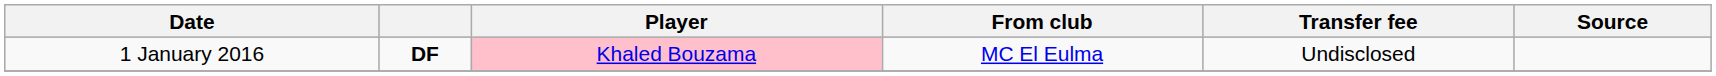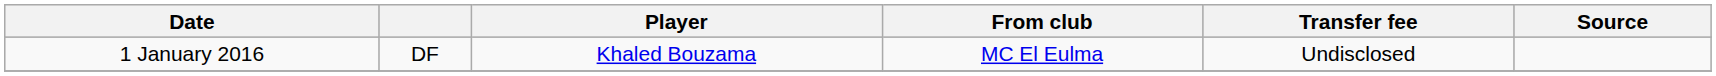(425, 54) bold -> (425, 54) normal
(676, 54) pink background -> (676, 54) no background
